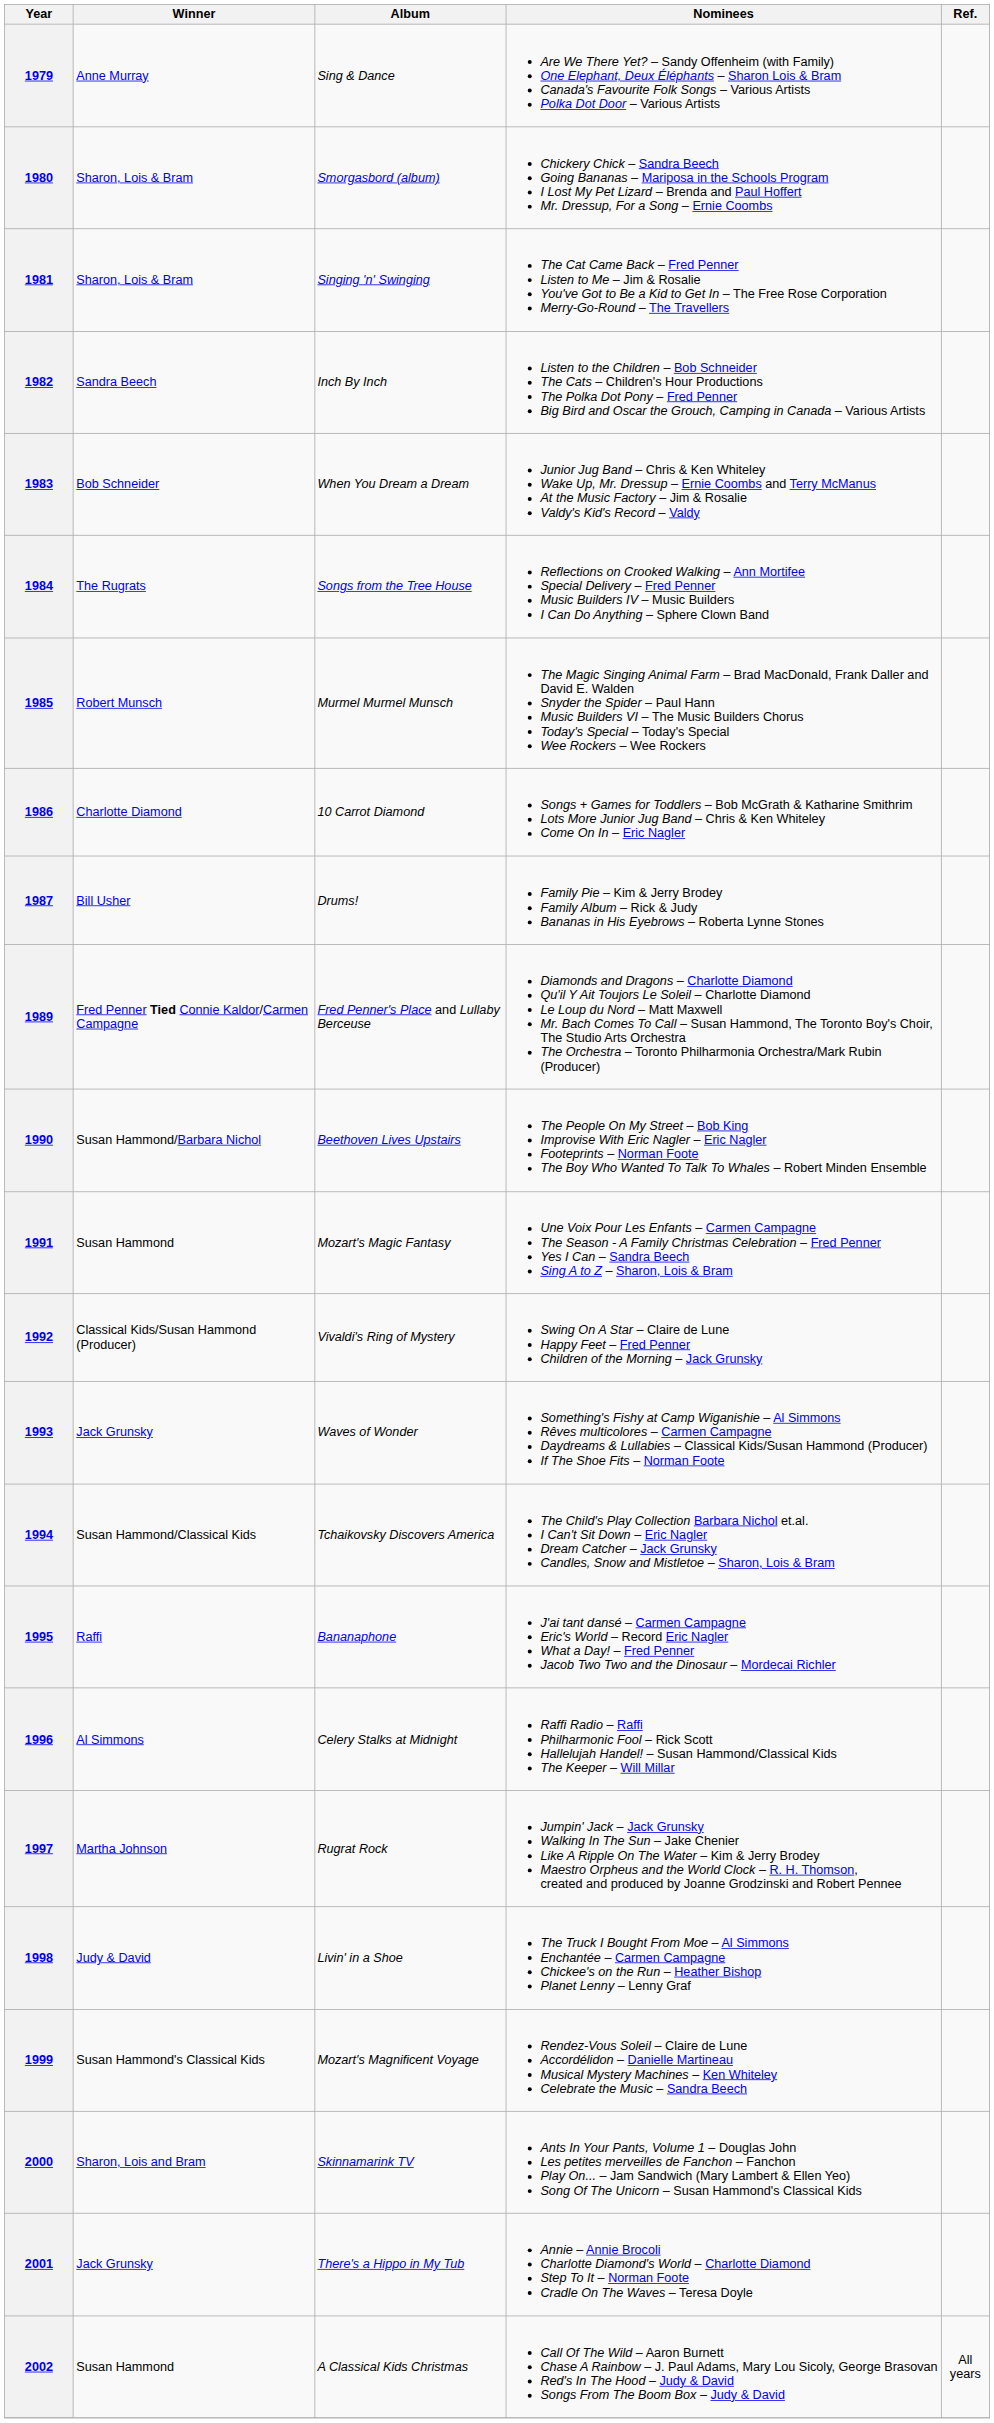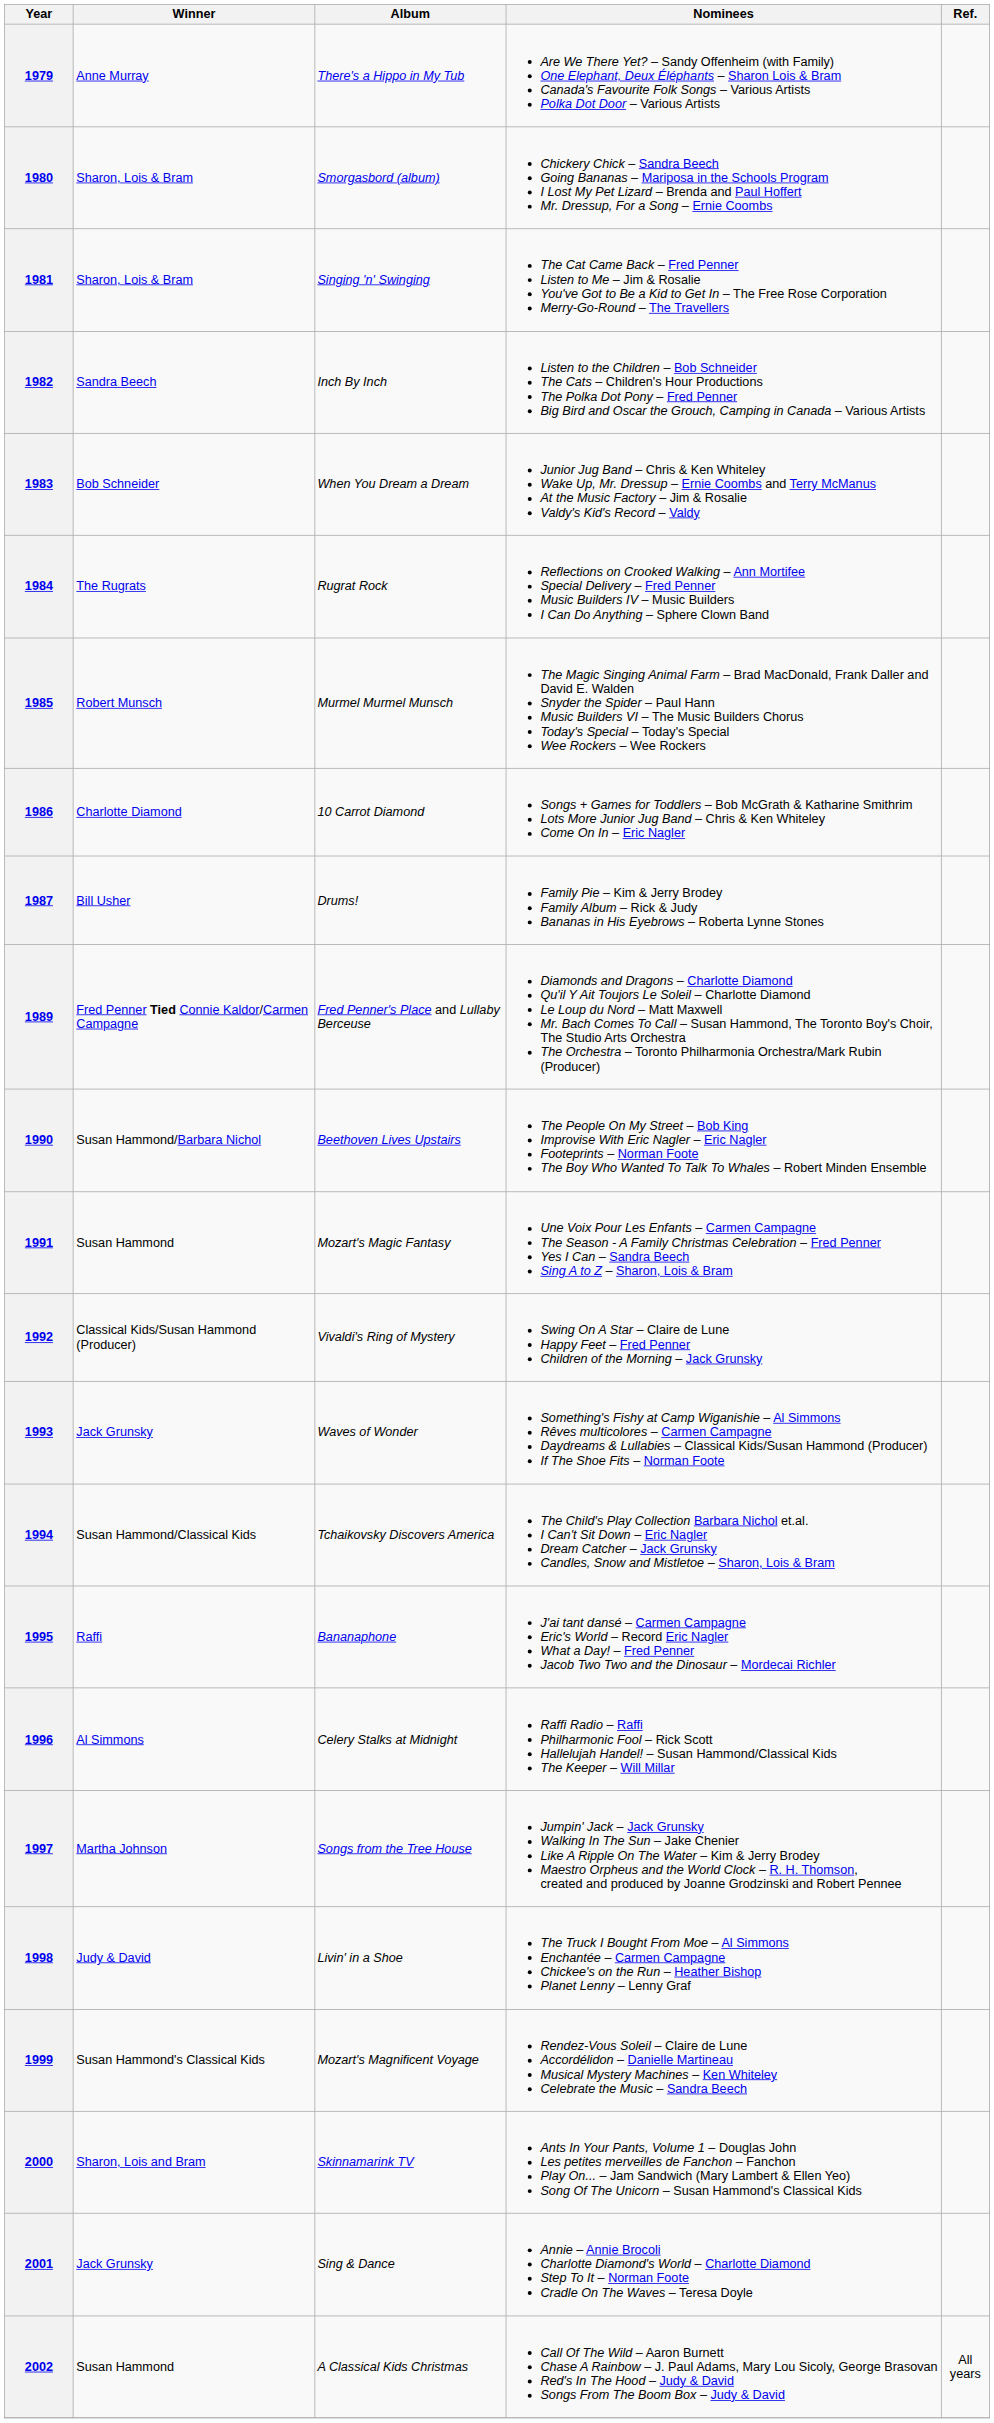(356, 75) Sing & Dance -> (391, 75) There's a Hippo in My Tub
(395, 586) Songs from the Tree House -> (353, 586) Rugrat Rock
(353, 1848) Rugrat Rock -> (395, 1848) Songs from the Tree House
(391, 2264) There's a Hippo in My Tub -> (356, 2264) Sing & Dance
